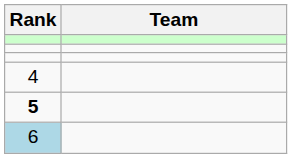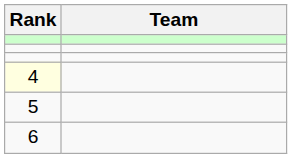(33, 76) no background -> (33, 76) lightyellow background
(33, 107) bold -> (33, 107) normal
(33, 137) lightblue background -> (33, 137) no background
